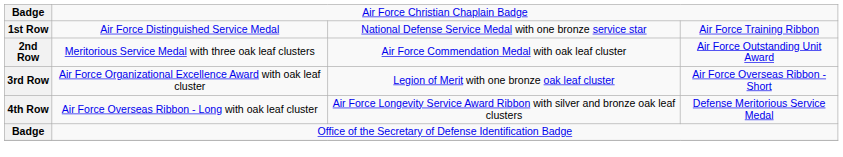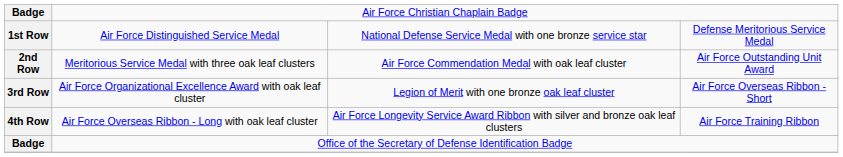(759, 29) Air Force Training Ribbon -> (759, 35) Defense Meritorious Service Medal
(759, 109) Defense Meritorious Service Medal -> (759, 121) Air Force Training Ribbon
